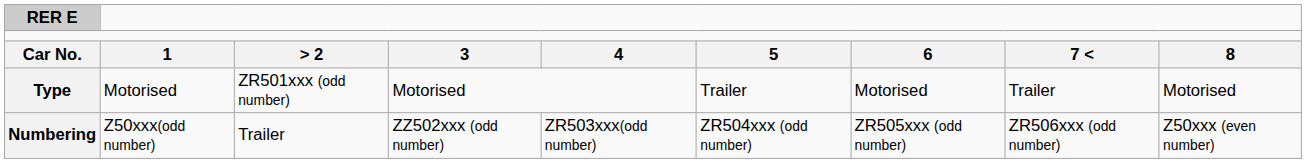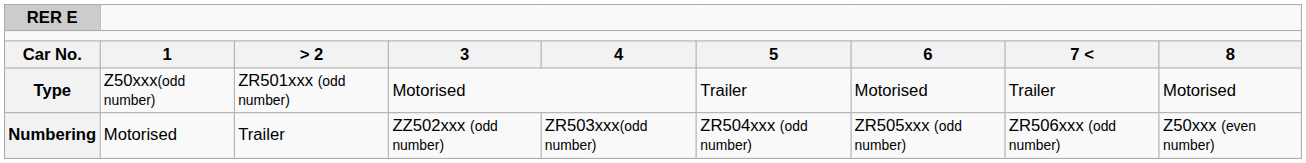(140, 90) Motorised -> (145, 90) Z50xxx(odd number)
(145, 135) Z50xxx(odd number) -> (140, 135) Motorised
